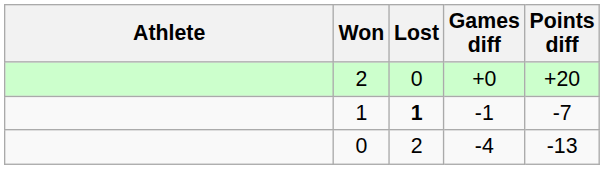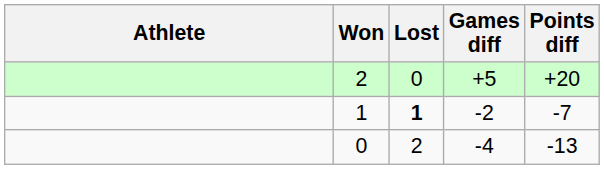(484, 79) +0 -> (484, 79) +5
(484, 112) -1 -> (484, 112) -2
